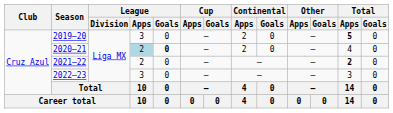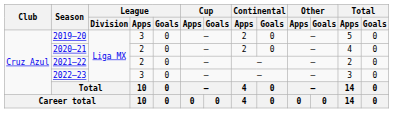(350, 37) bold -> (350, 37) normal
(142, 50) lightblue background -> (142, 50) no background
(167, 50) bold -> (167, 50) normal
(350, 62) bold -> (350, 62) normal
